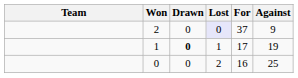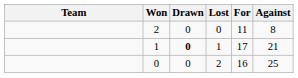(219, 30) lavender background -> (219, 30) no background
(242, 30) 37 -> (242, 30) 11
(273, 30) 9 -> (273, 30) 8
(273, 47) 19 -> (273, 47) 21
